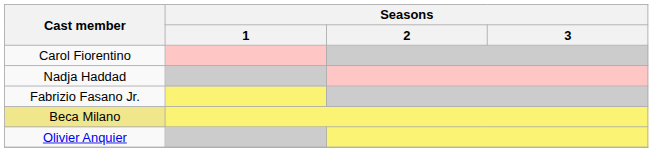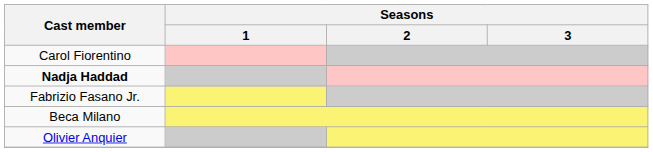(85, 76) normal -> (85, 76) bold
(85, 117) khaki background -> (85, 117) no background
